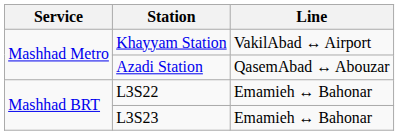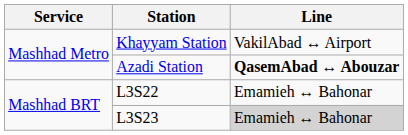(312, 67) normal -> (317, 67) bold
(303, 117) no background -> (303, 117) lightgrey background
